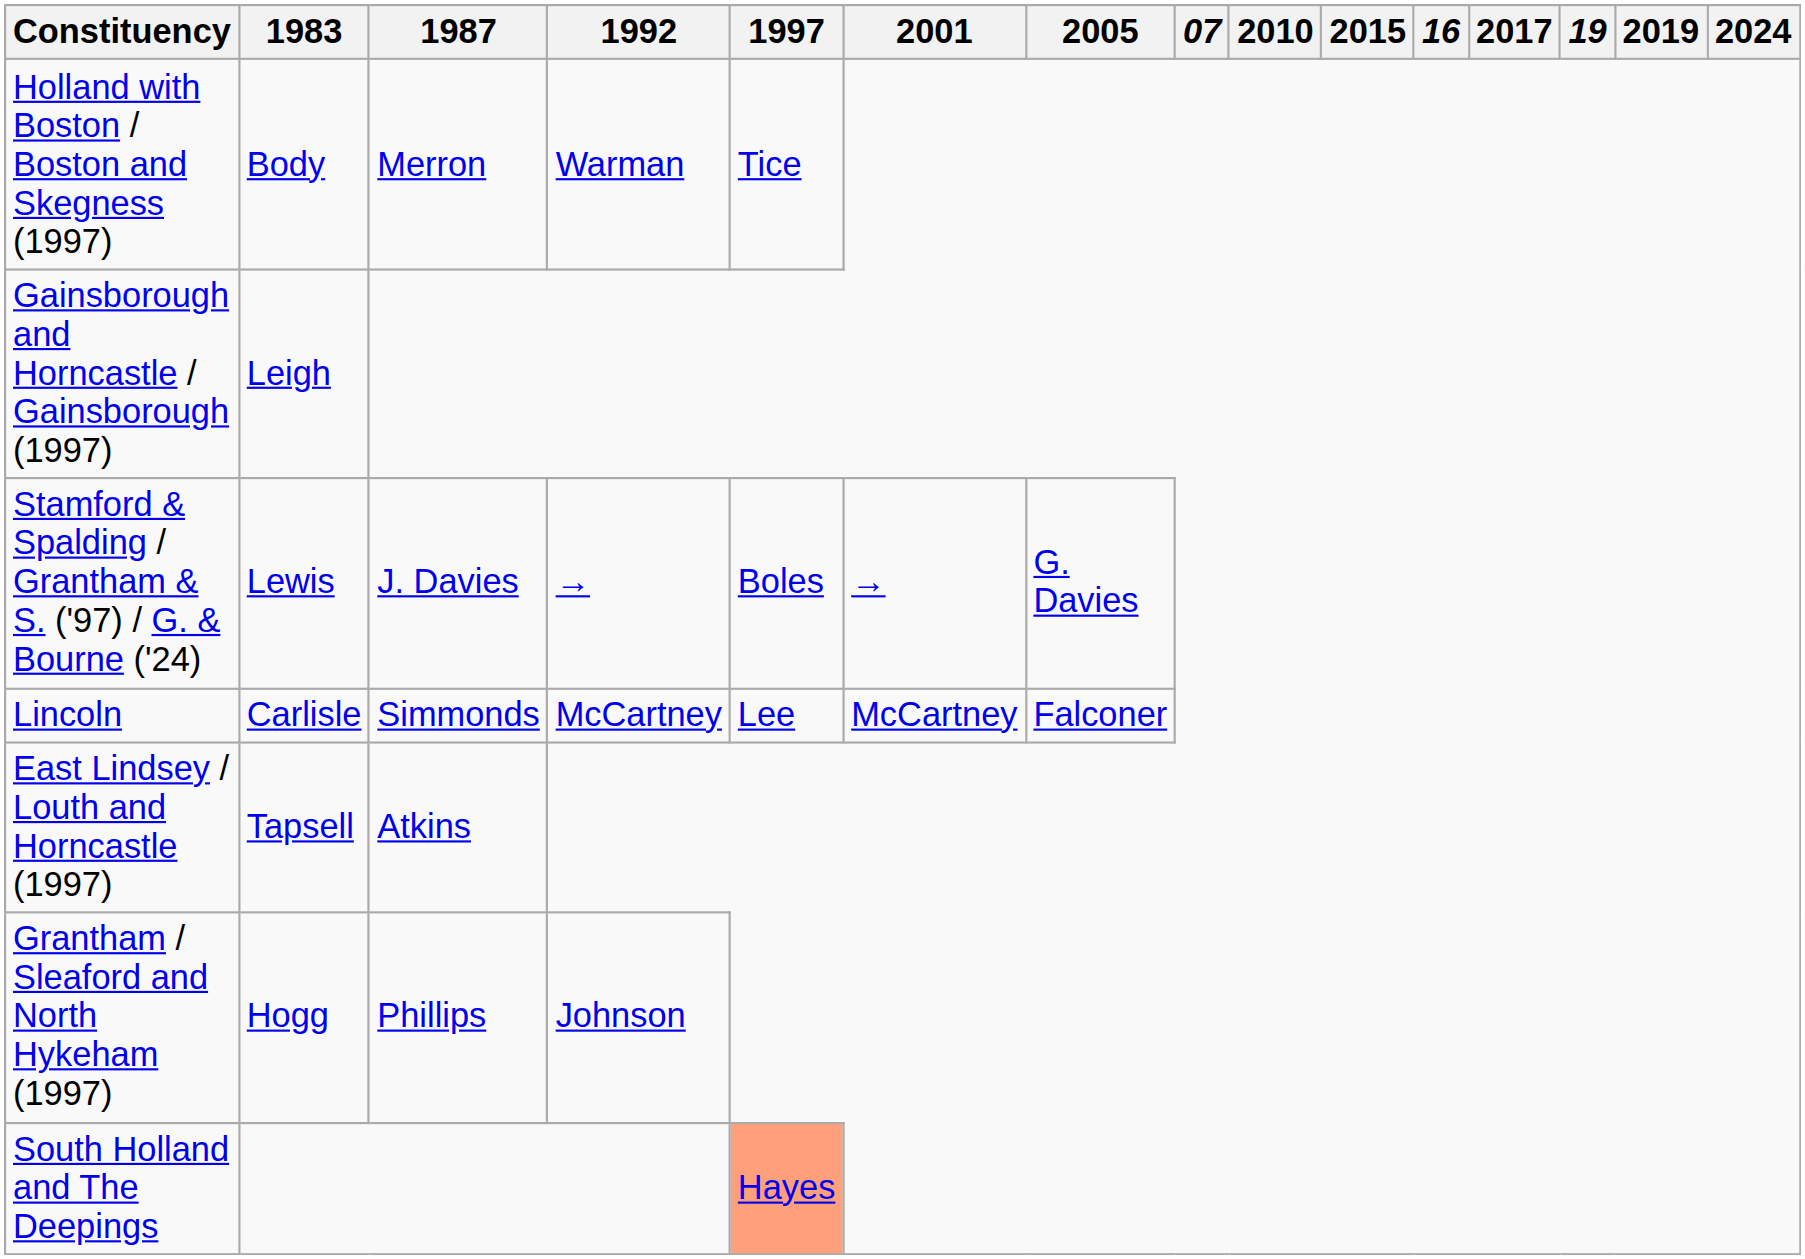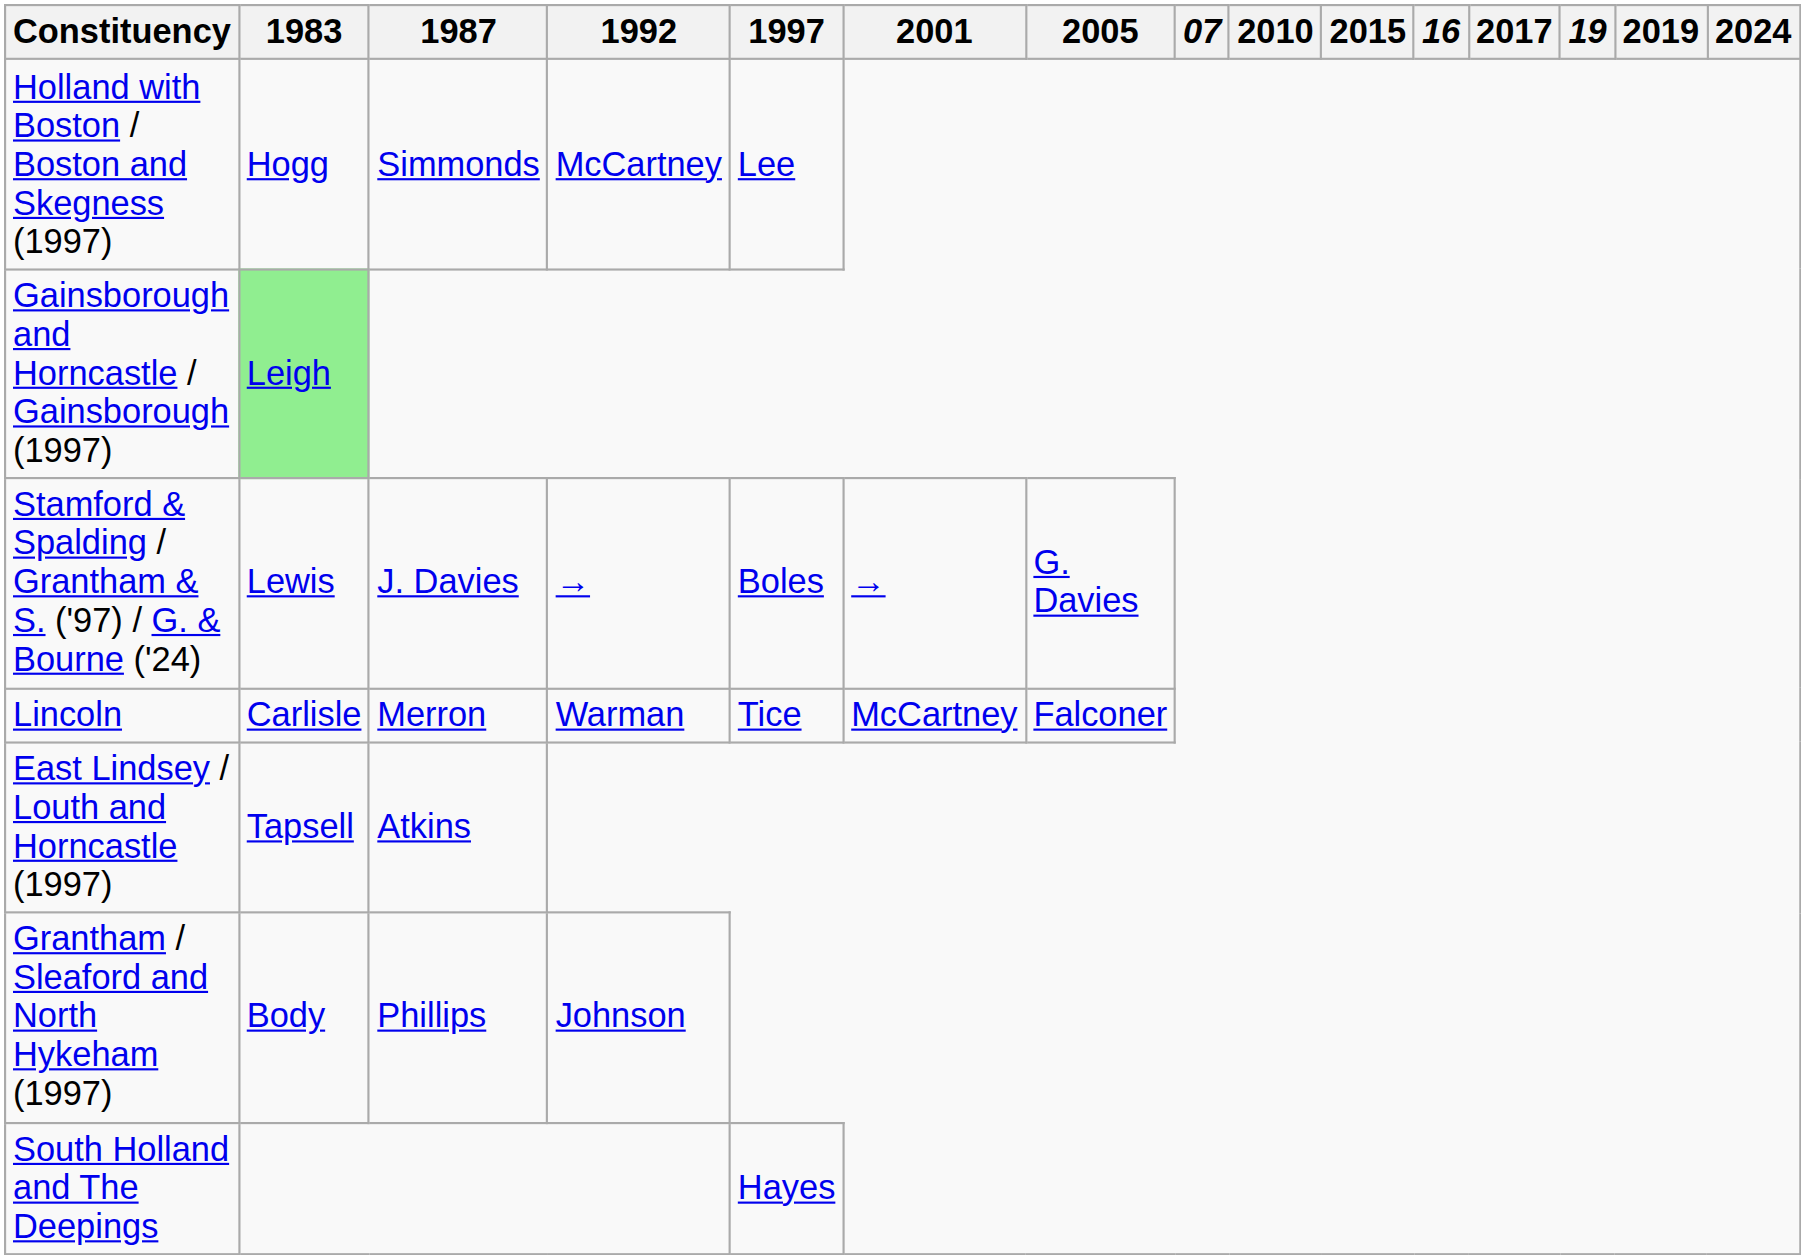(286, 163) Body -> (288, 163) Hogg
(432, 163) Merron -> (459, 163) Simmonds
(620, 163) Warman -> (639, 163) McCartney
(770, 163) Tice -> (767, 163) Lee
(289, 373) no background -> (289, 373) lightgreen background
(459, 714) Simmonds -> (432, 714) Merron
(639, 714) McCartney -> (620, 714) Warman
(767, 714) Lee -> (770, 714) Tice
(288, 1017) Hogg -> (286, 1017) Body
(787, 1187) lightsalmon background -> (787, 1187) no background
